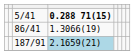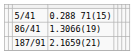(81, 15) bold -> (81, 15) normal
(75, 43) lightblue background -> (75, 43) no background
